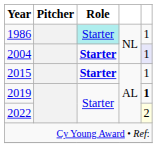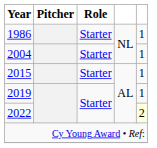(98, 34) paleturquoise background -> (96, 34) no background
(98, 54) bold -> (96, 54) normal
(146, 54) lavender background -> (142, 54) no background
(98, 73) bold -> (96, 73) normal
(146, 93) bold -> (142, 93) normal
